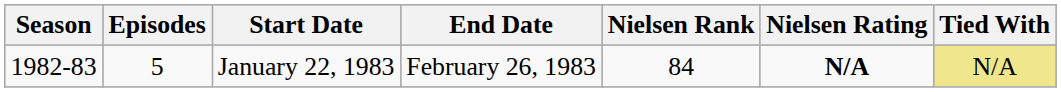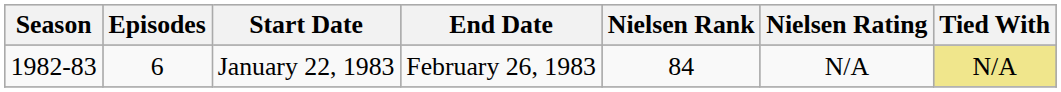(157, 65) 5 -> (157, 65) 6
(847, 65) bold -> (847, 65) normal
